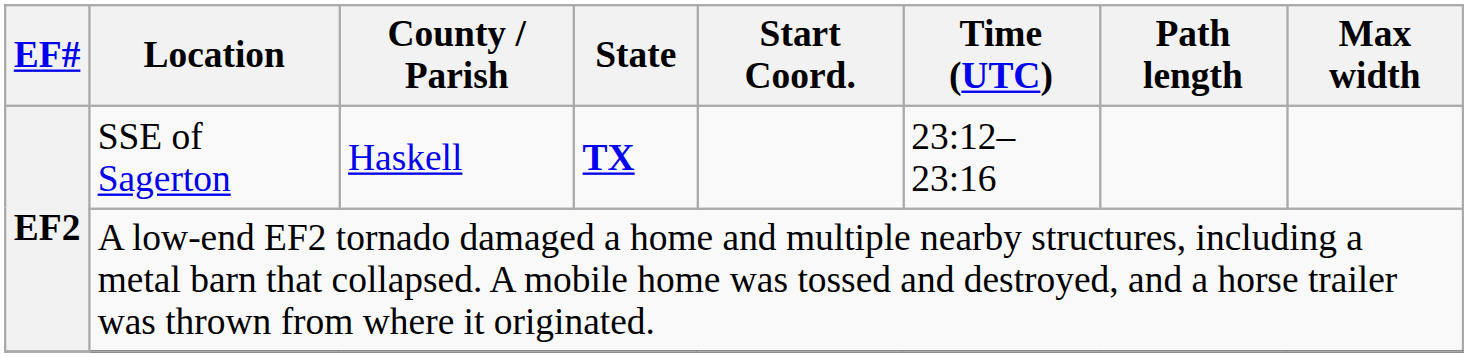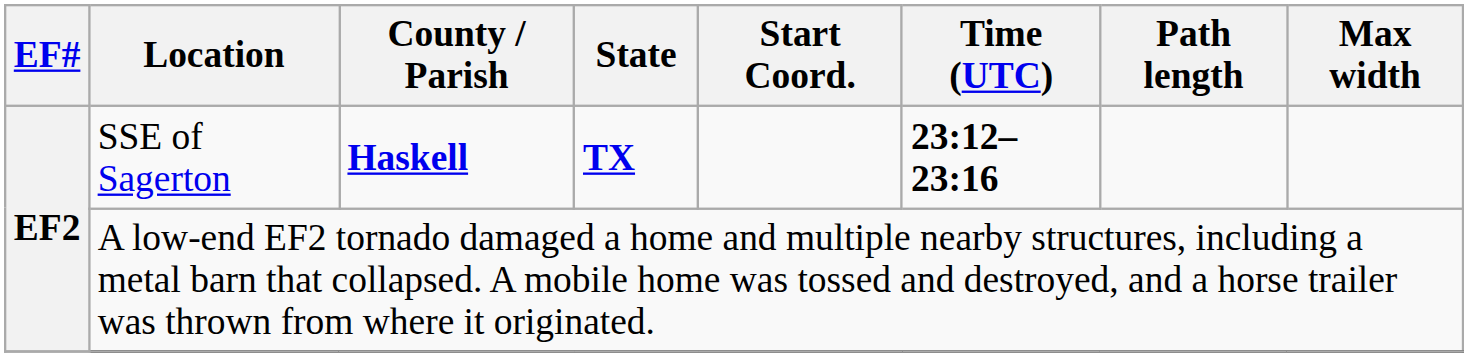(405, 156) normal -> (408, 156) bold
(963, 156) normal -> (964, 156) bold
